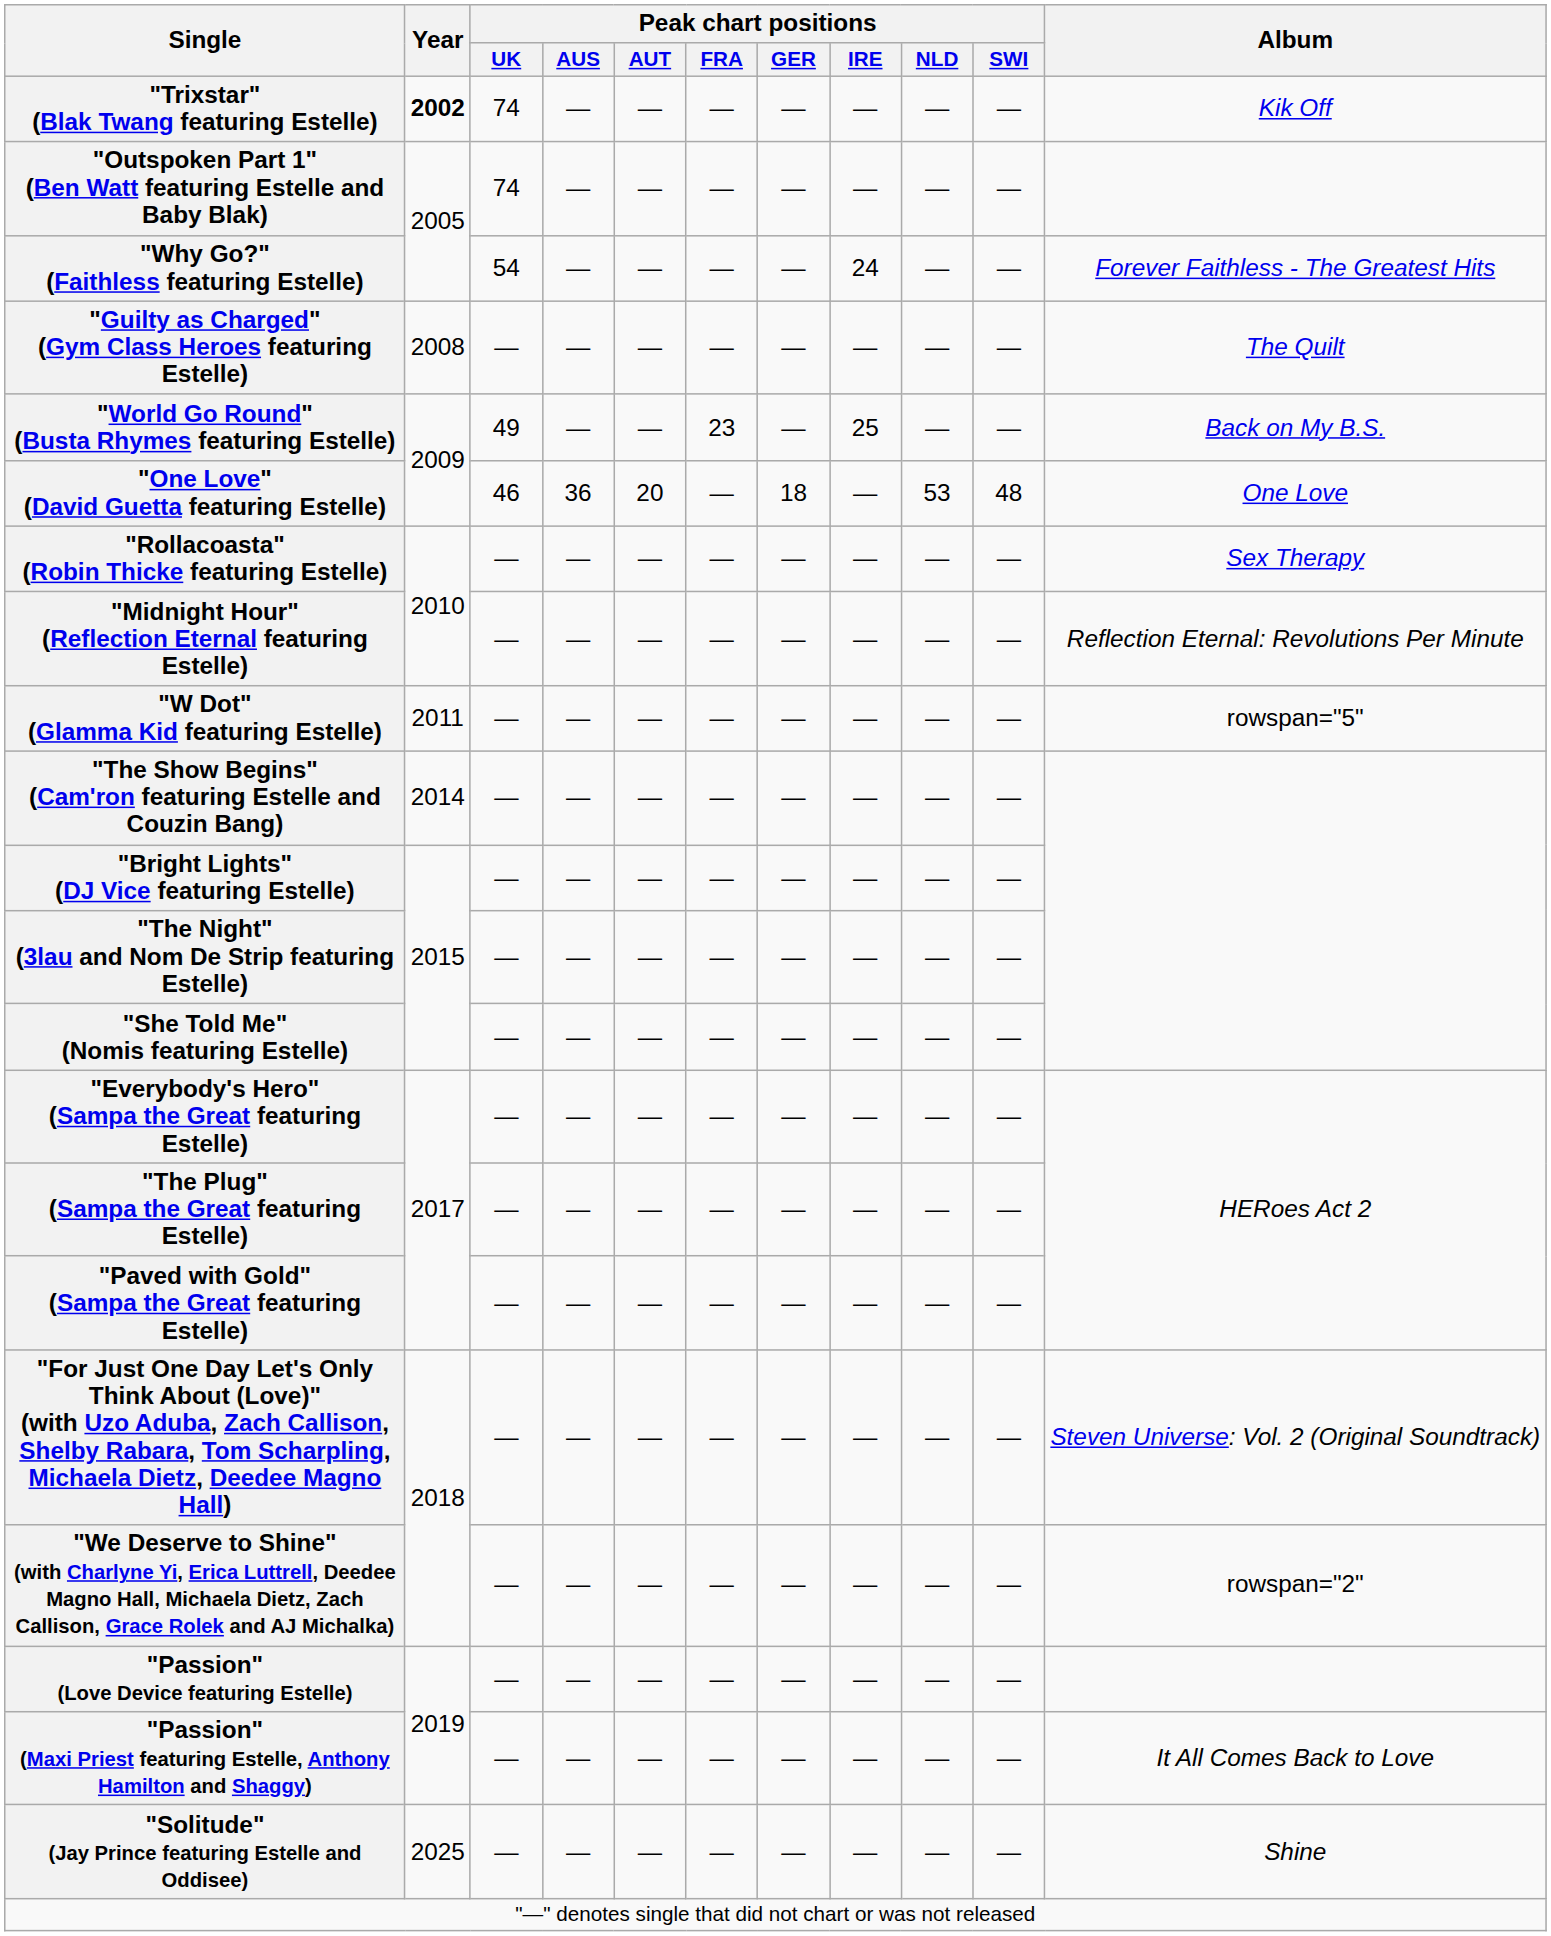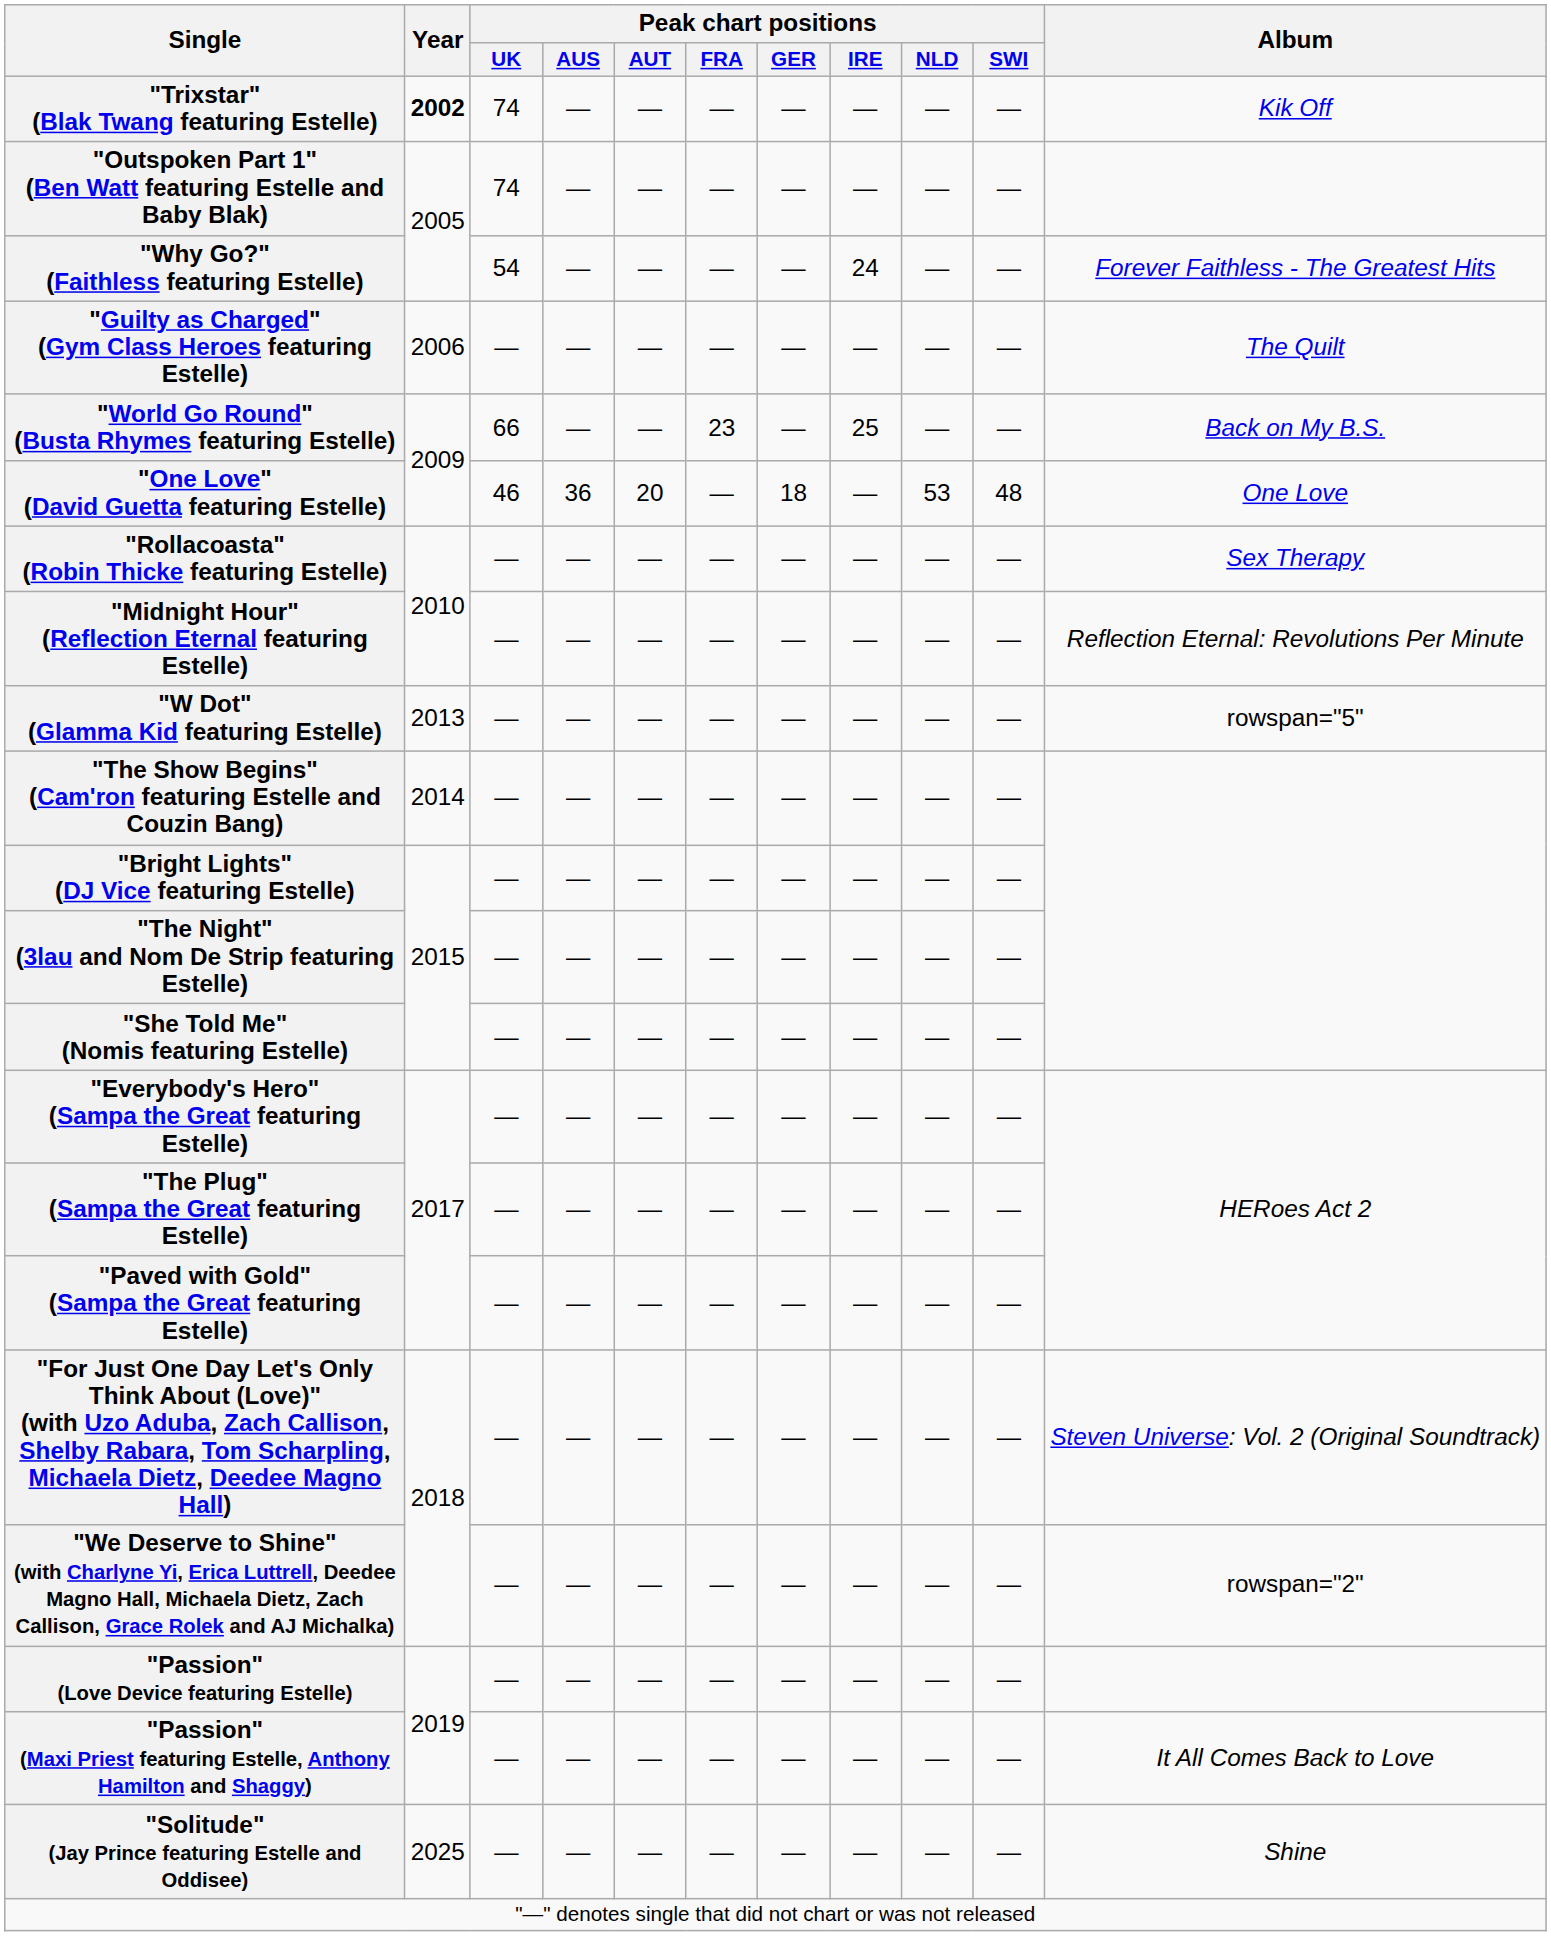(438, 347) 2008 -> (438, 347) 2006
(506, 427) 49 -> (506, 427) 66
(438, 718) 2011 -> (438, 718) 2013
